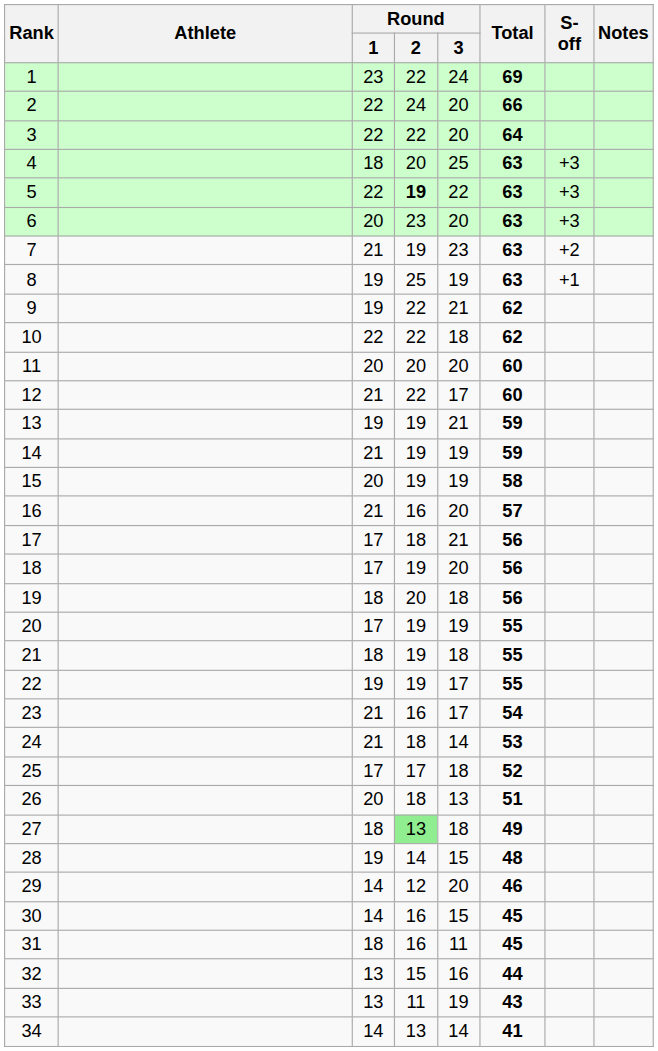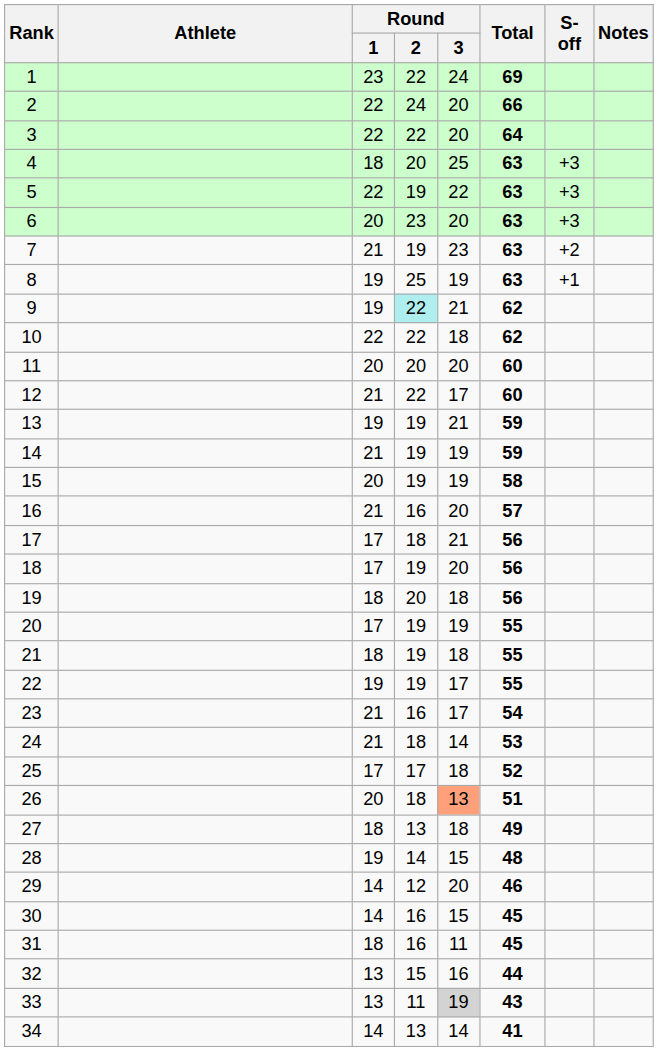(416, 192) bold -> (416, 192) normal
(416, 308) no background -> (416, 308) paleturquoise background
(458, 800) no background -> (458, 800) lightsalmon background
(416, 828) lightgreen background -> (416, 828) no background
(458, 1002) no background -> (458, 1002) lightgrey background
